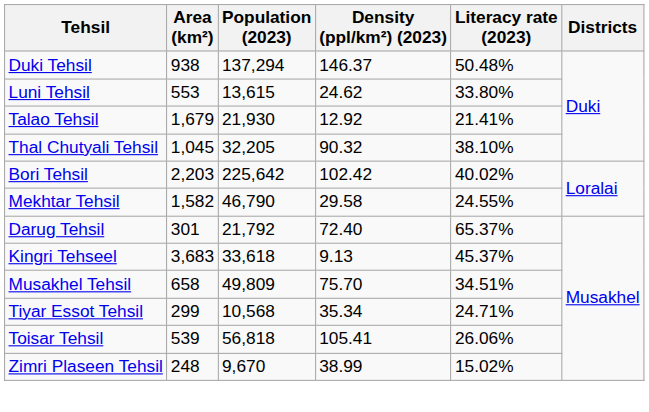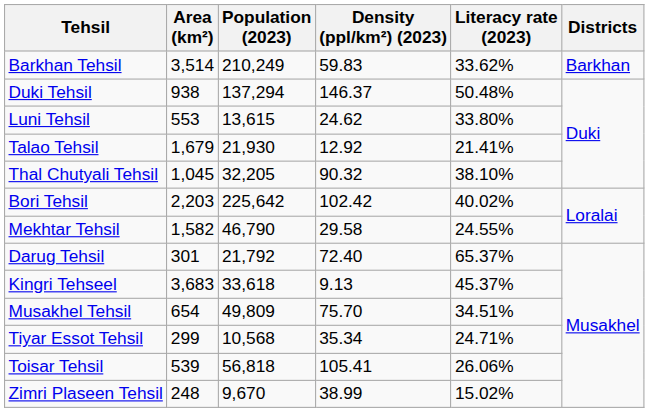+ row: (65, 65)
(185, 284) 658 -> (185, 311) 654
